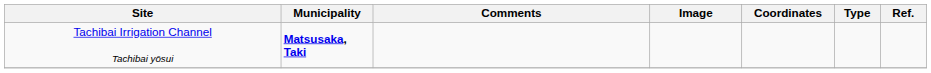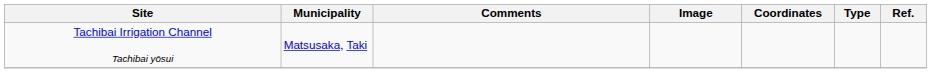(315, 45) bold -> (325, 45) normal
